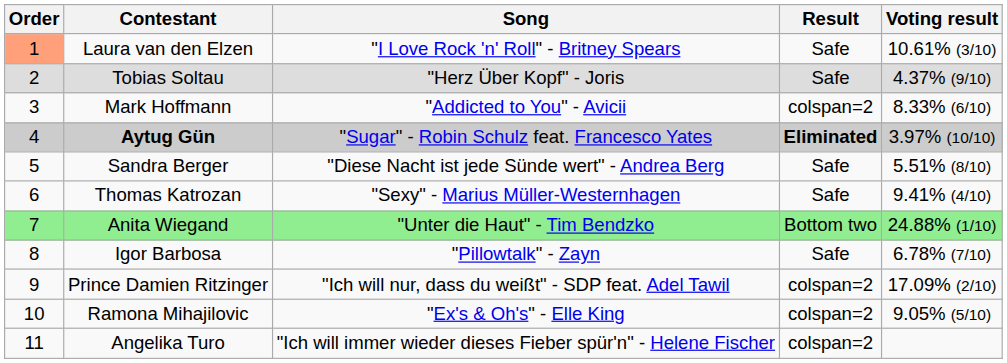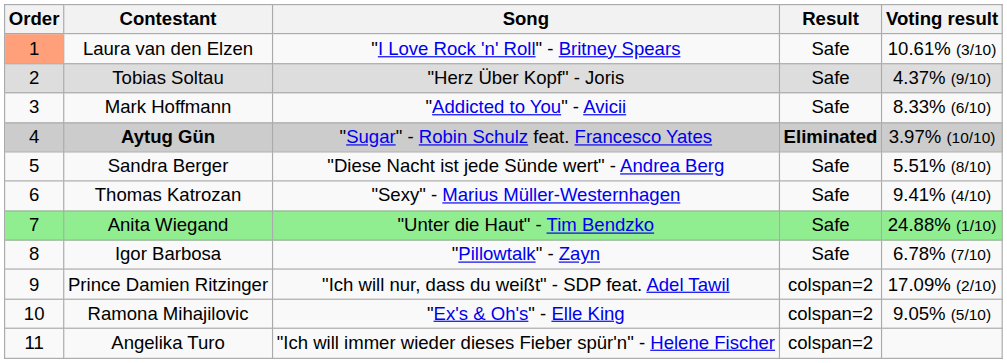(831, 107) colspan=2 -> (831, 107) Safe
(831, 225) Bottom two -> (831, 225) Safe
